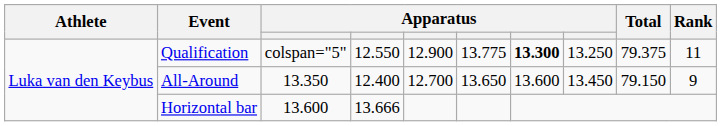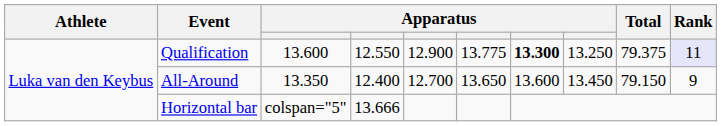(306, 53) colspan="5" -> (306, 53) 13.600
(693, 53) no background -> (693, 53) lavender background
(306, 107) 13.600 -> (306, 107) colspan="5"
